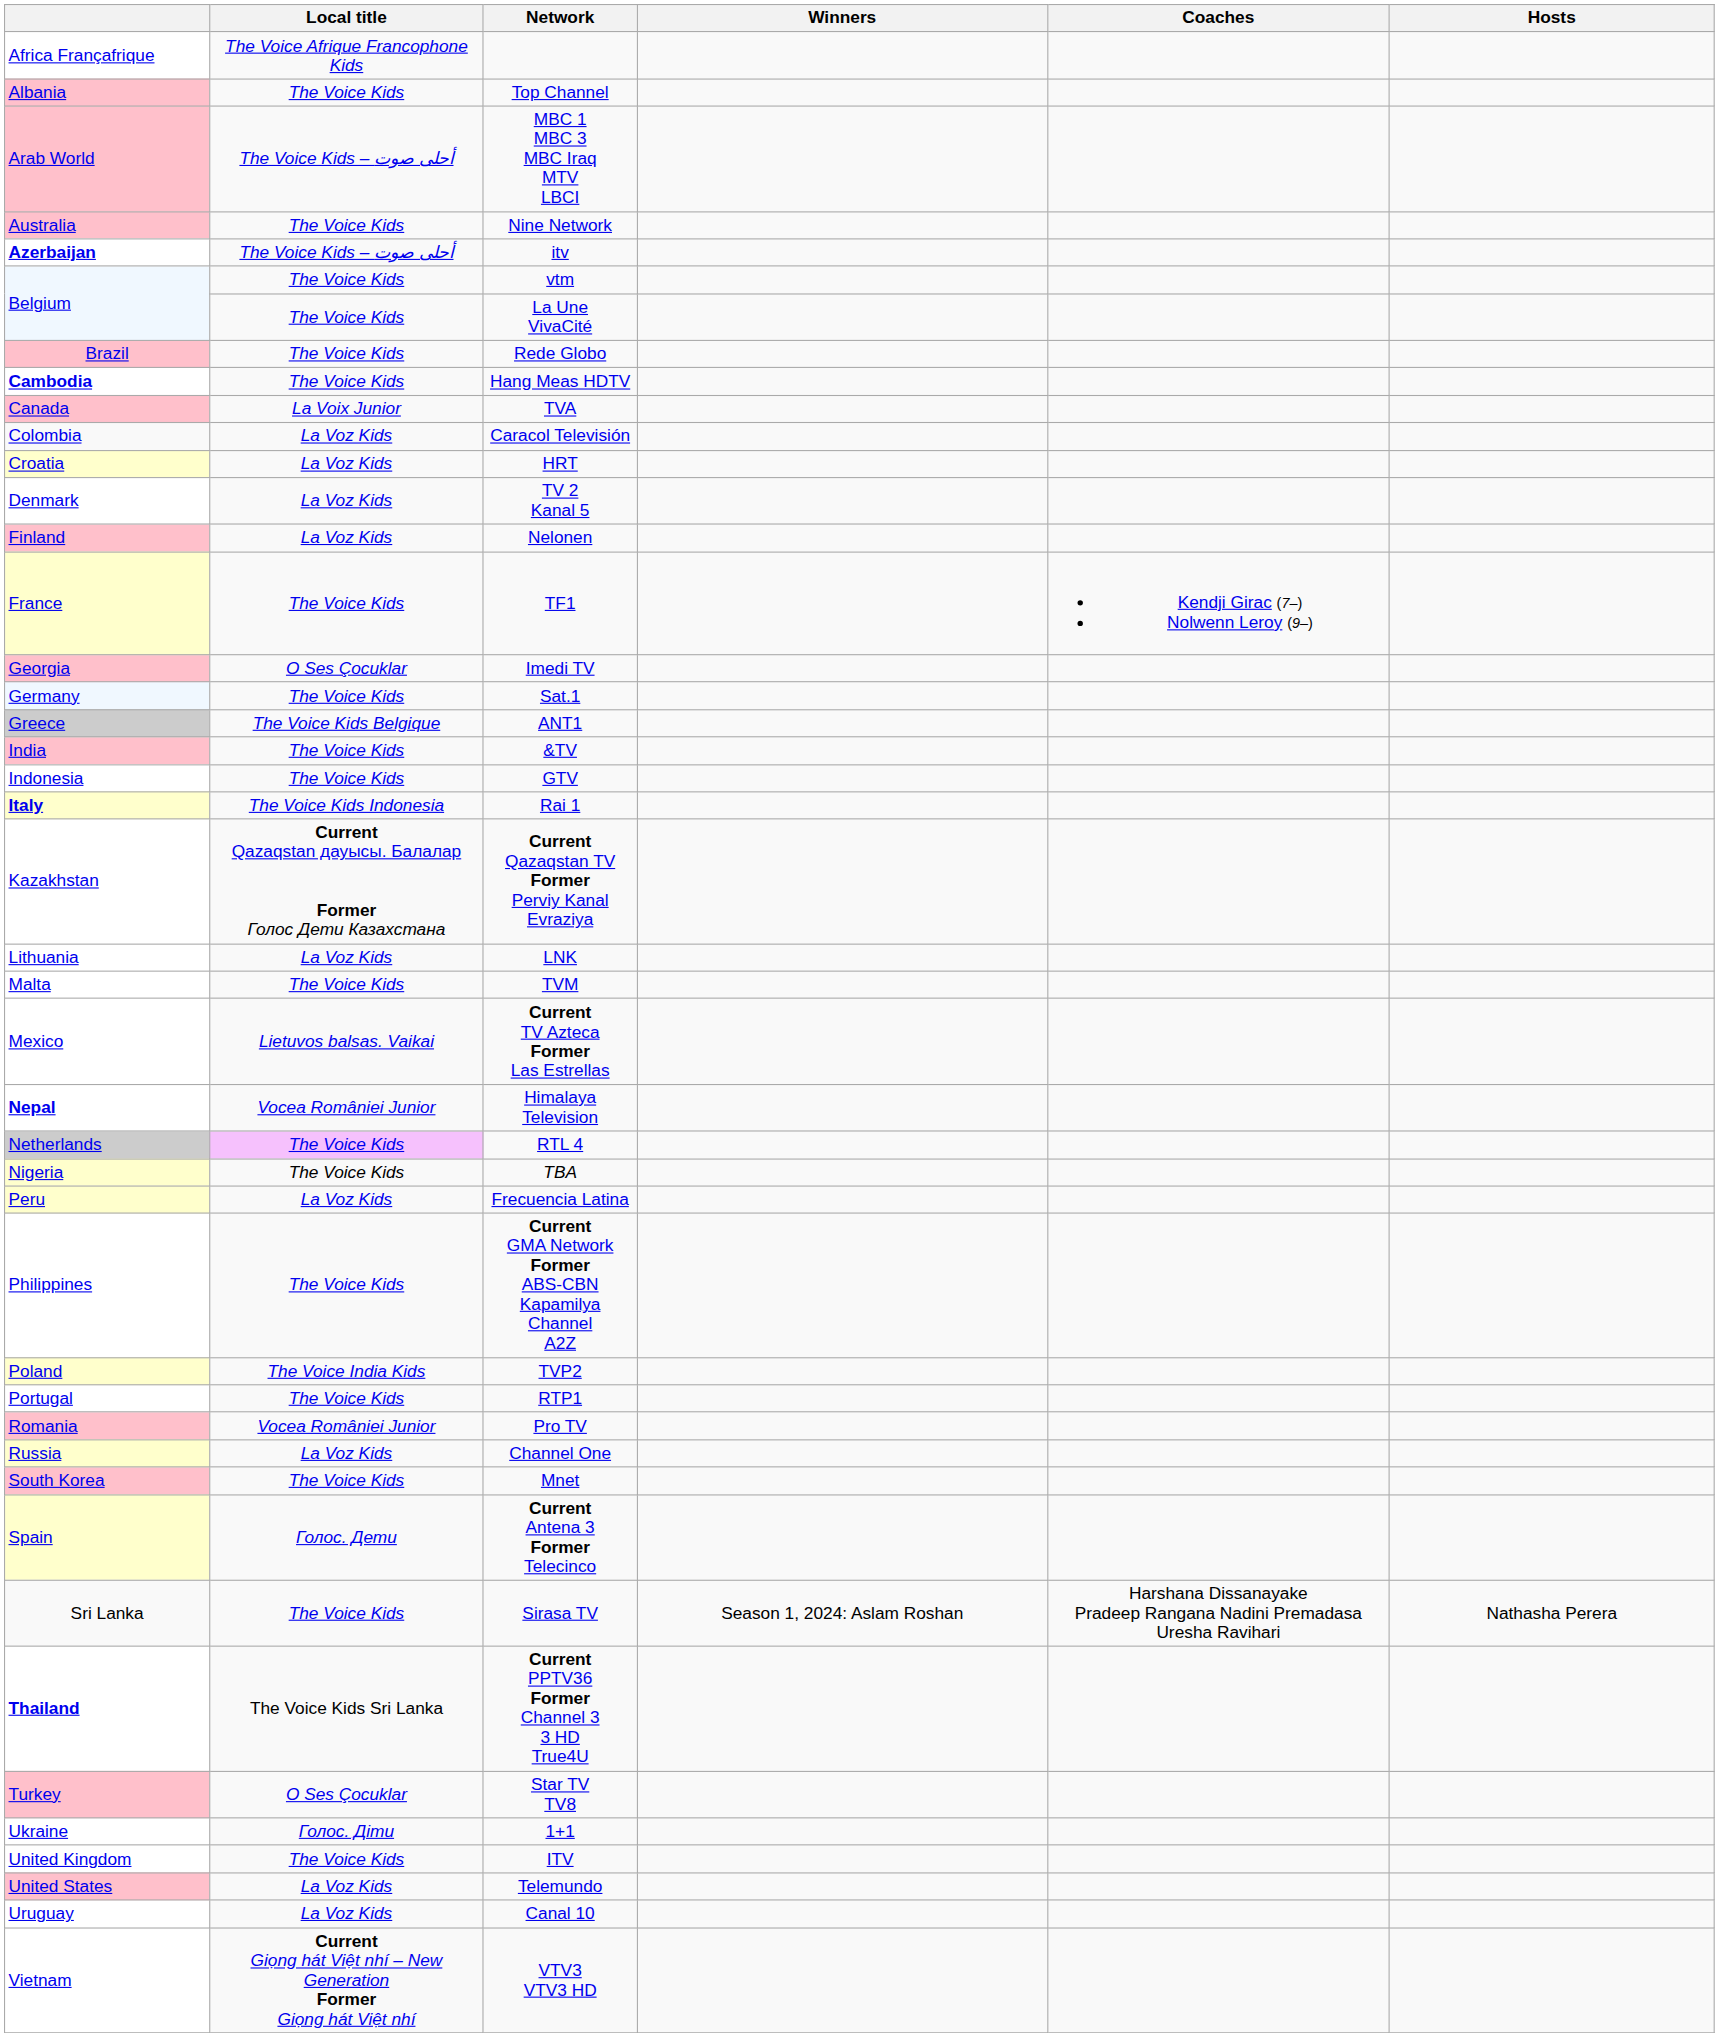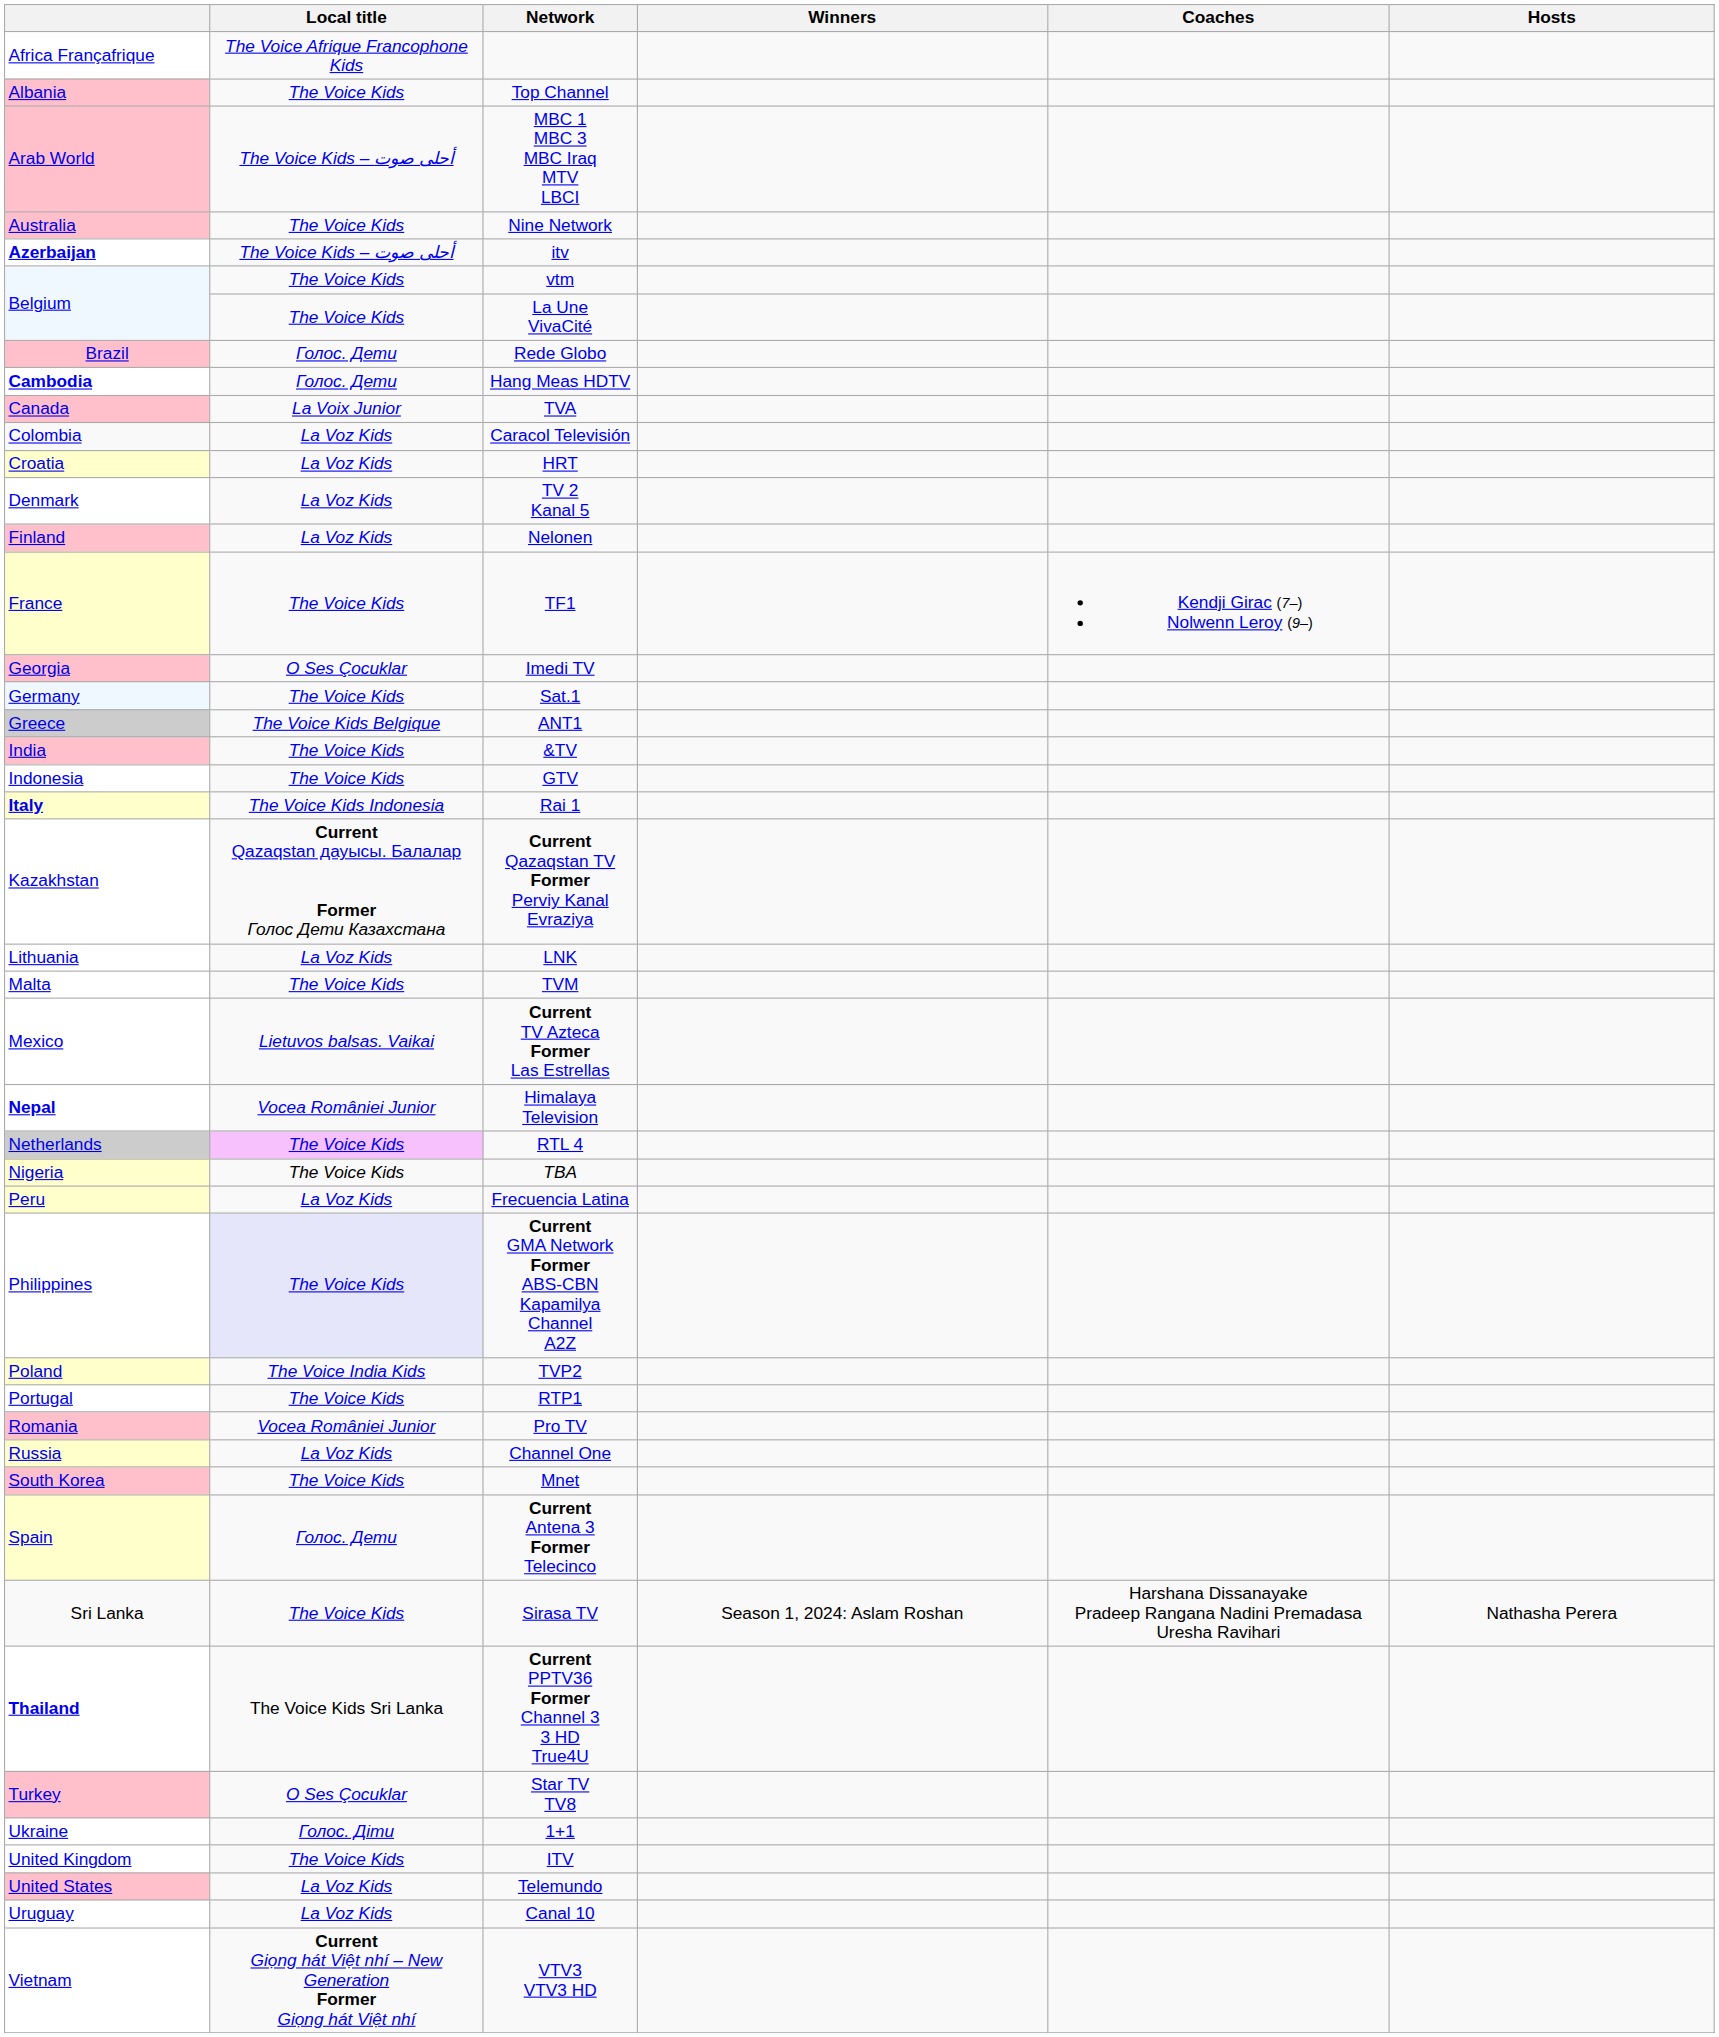(346, 354) The Voice Kids -> (346, 354) Голос. Дети
(346, 381) The Voice Kids -> (346, 381) Голос. Дети
(346, 1285) no background -> (346, 1285) lavender background
